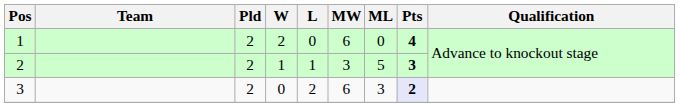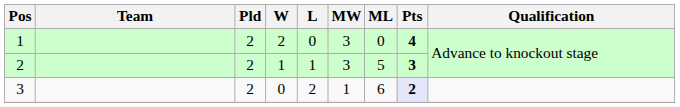(346, 41) 6 -> (346, 41) 3
(346, 89) 6 -> (346, 89) 1
(381, 89) 3 -> (381, 89) 6
